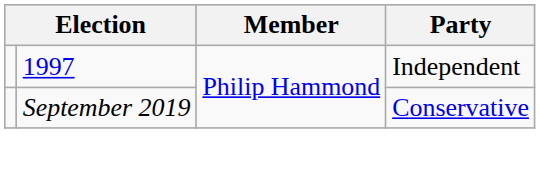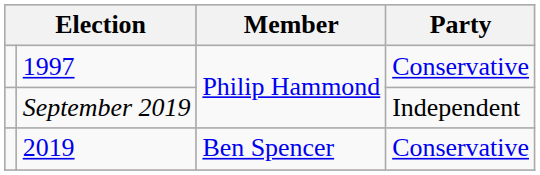(456, 66) Independent -> (461, 66) Conservative
(461, 107) Conservative -> (456, 107) Independent
+ row: (49, 148)
